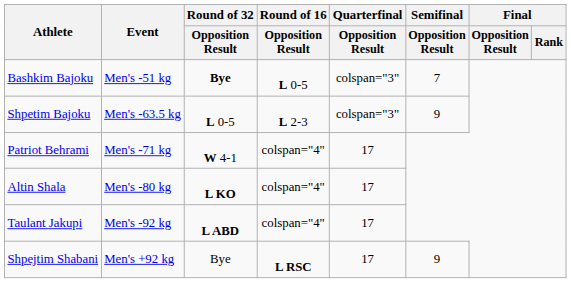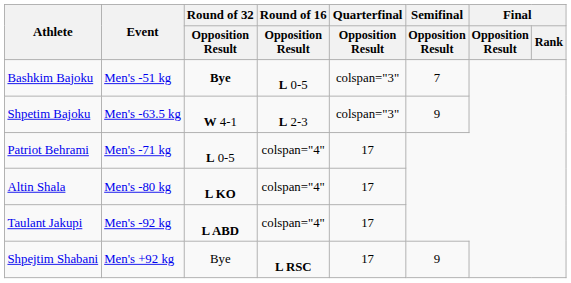(220, 122) L 0-5 -> (220, 122) W 4-1
(220, 158) W 4-1 -> (220, 158) L 0-5
